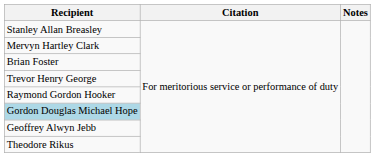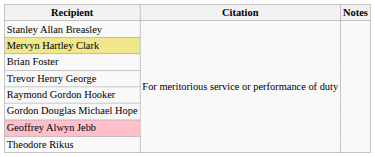(53, 45) no background -> (53, 45) khaki background
(72, 111) lightblue background -> (72, 111) no background
(51, 128) no background -> (51, 128) pink background
